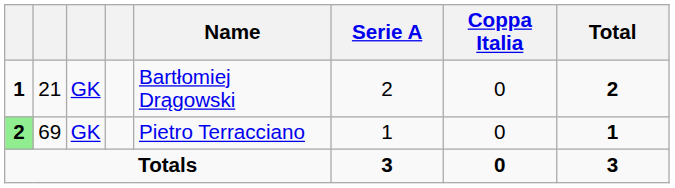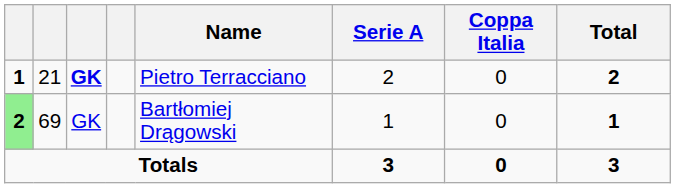(86, 88) normal -> (86, 76) bold
(187, 88) Bartłomiej Drągowski -> (223, 76) Pietro Terracciano
(222, 132) Pietro Terracciano -> (188, 121) Bartłomiej Drągowski
